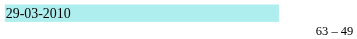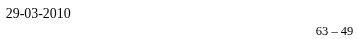(38, 13) paleturquoise background -> (38, 13) no background
